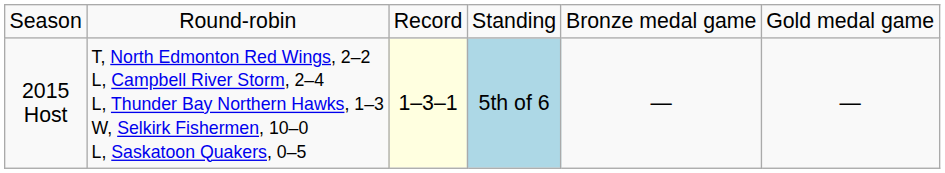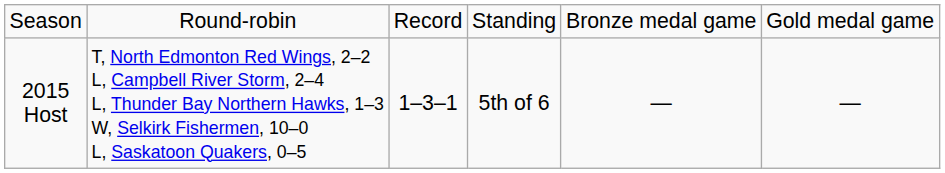(428, 103) lightyellow background -> (428, 103) no background
(514, 103) lightblue background -> (514, 103) no background
